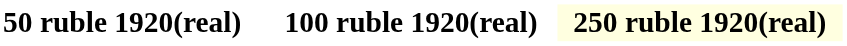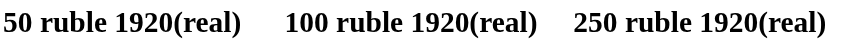(700, 22) lightyellow background -> (700, 22) no background
